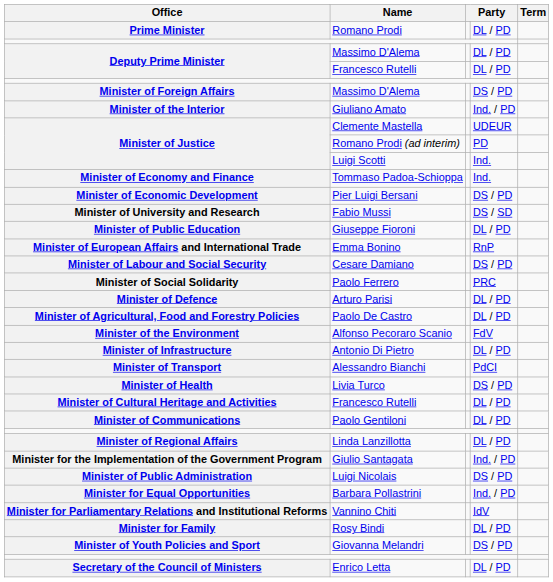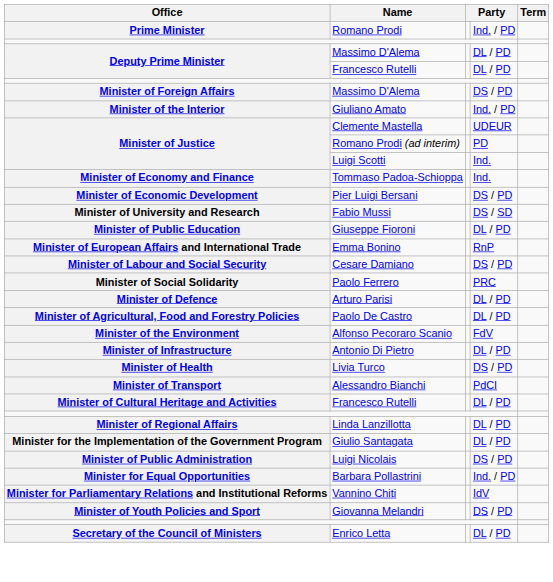(492, 30) DL / PD -> (494, 30) Ind. / PD
rows swapped: (167, 368) <-> (167, 385)
- row: (167, 420)
(494, 459) Ind. / PD -> (492, 442) DL / PD
- row: (167, 528)
